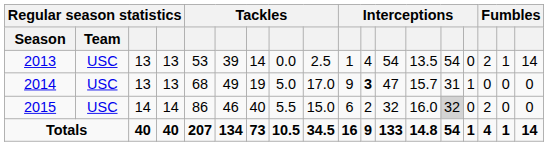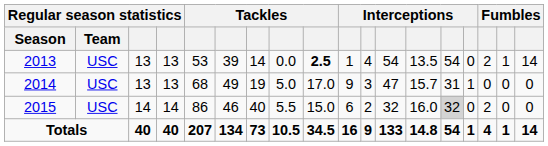(321, 61) normal -> (321, 61) bold
(368, 84) bold -> (368, 84) normal
